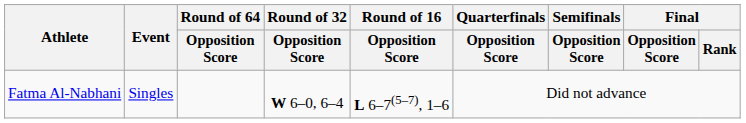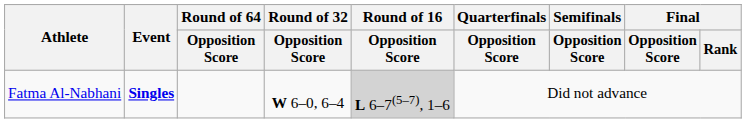(151, 94) normal -> (151, 94) bold
(402, 103) no background -> (402, 103) lightgrey background
